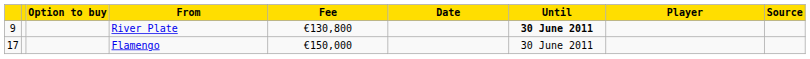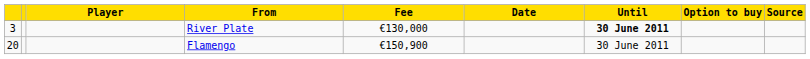columns swapped: (685, 13) <-> (68, 13)
(13, 29) 9 -> (13, 29) 3
(328, 29) €130,800 -> (404, 29) €130,000
(13, 45) 17 -> (13, 45) 20
(328, 45) €150,000 -> (404, 45) €150,900
